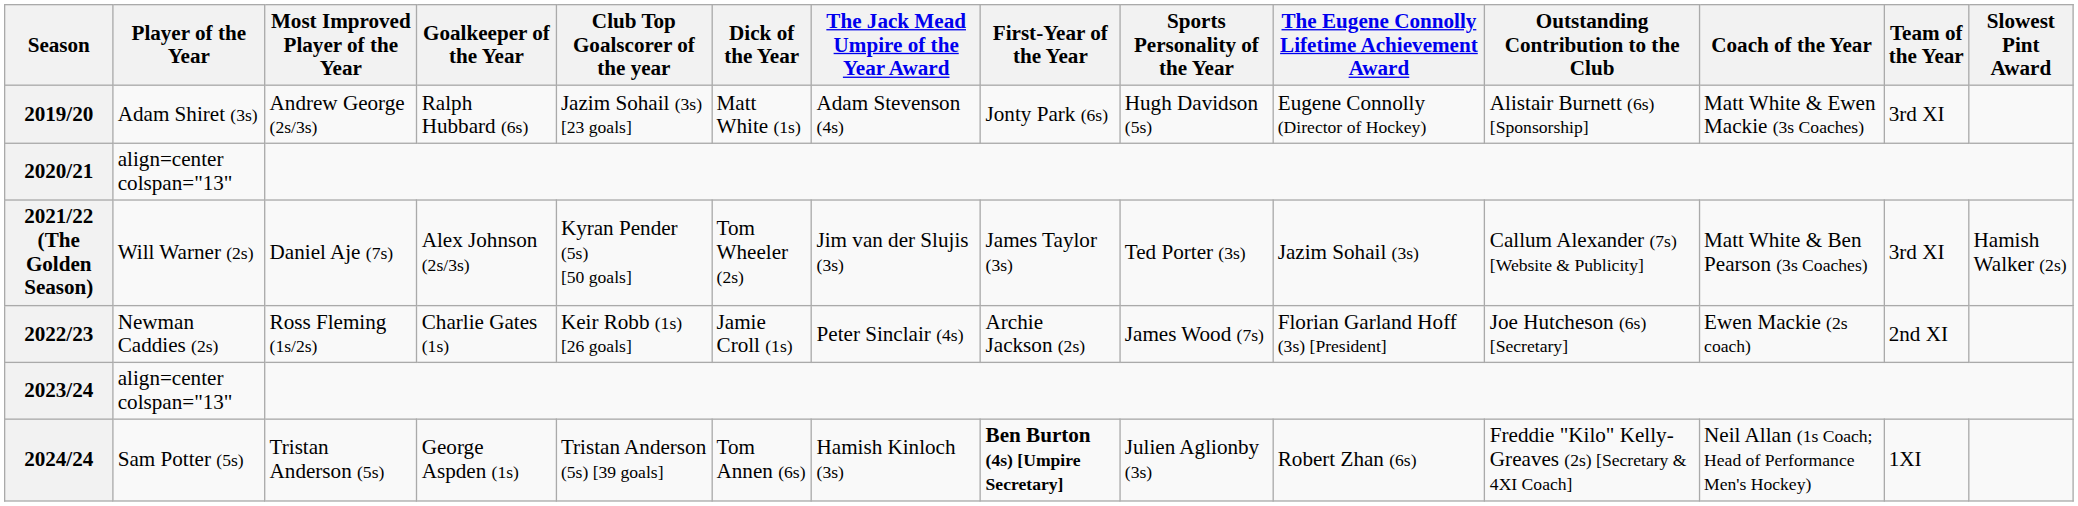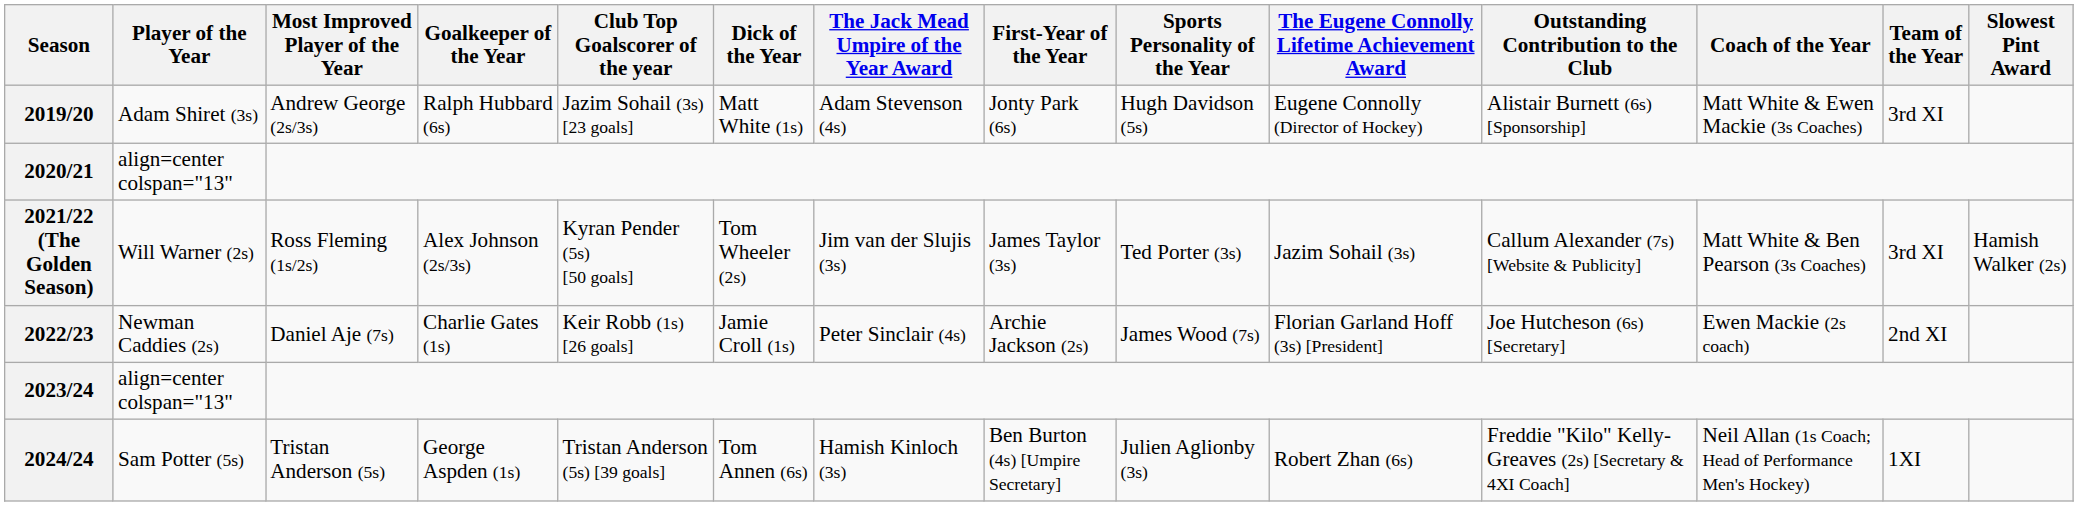(331, 252) Daniel Aje (7s) -> (329, 252) Ross Fleming (1s/2s)
(328, 333) Ross Fleming (1s/2s) -> (332, 333) Daniel Aje (7s)
(1038, 459) bold -> (1038, 459) normal
